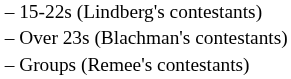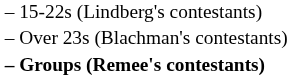(127, 64) normal -> (135, 64) bold
